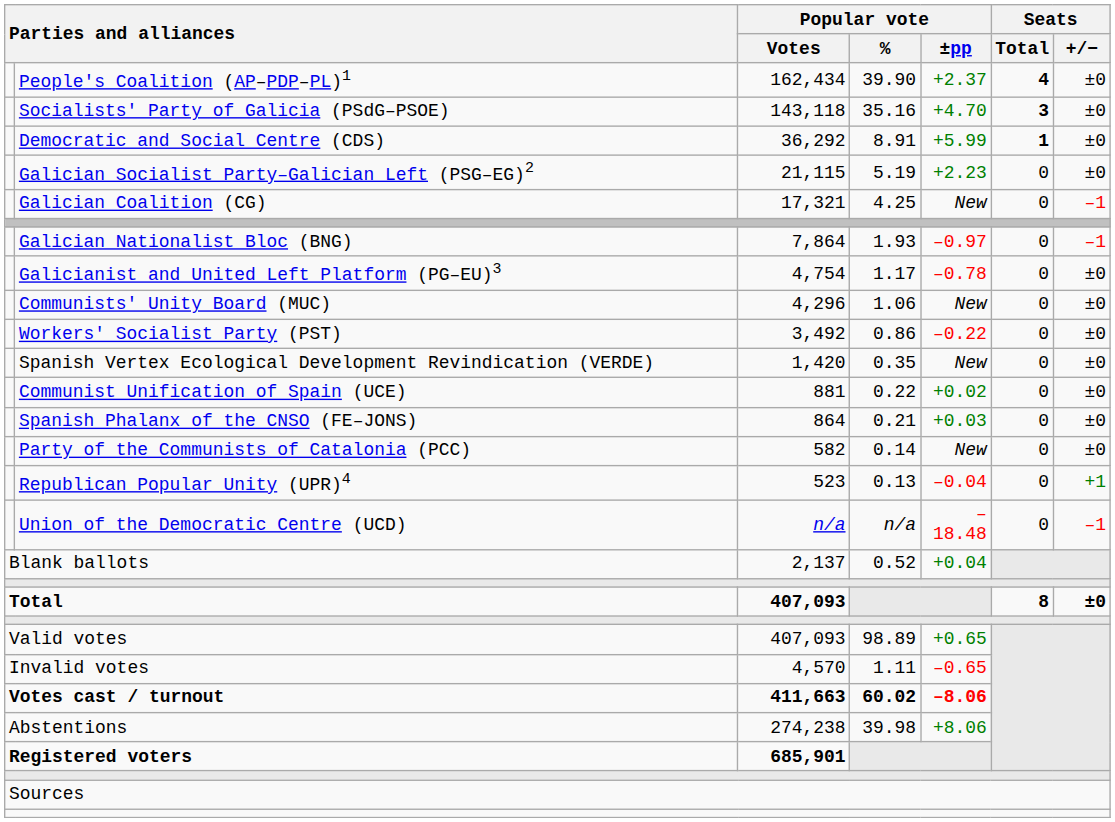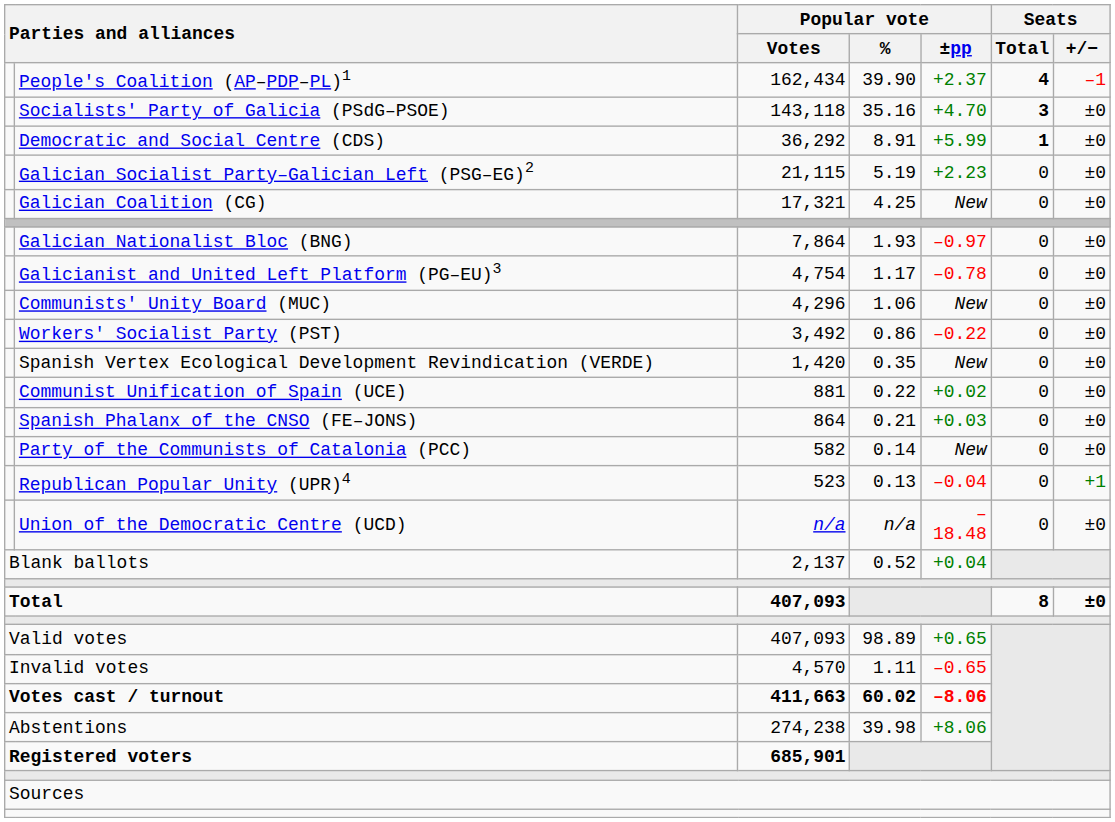(1095, 80) ±0 -> (1095, 80) –1
(1095, 204) –1 -> (1095, 204) ±0
(1095, 242) –1 -> (1095, 242) ±0
(1095, 524) –1 -> (1095, 524) ±0
